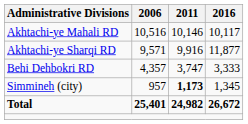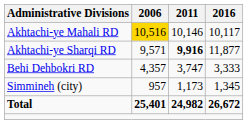(150, 31) no background -> (150, 31) gold background
(190, 50) normal -> (190, 50) bold
(190, 86) bold -> (190, 86) normal
